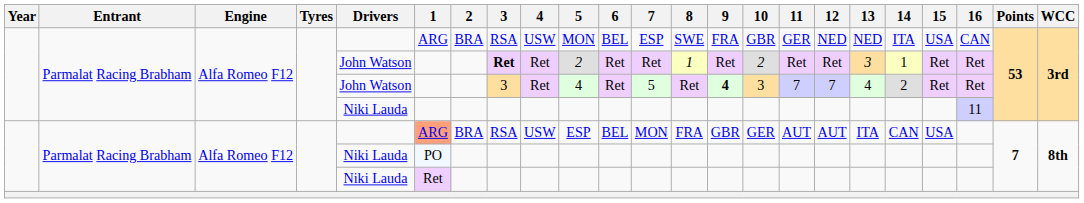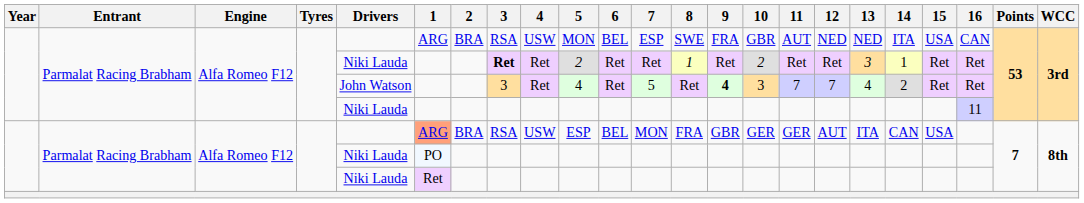(797, 39) GER -> (797, 39) AUT
(375, 62) John Watson -> (375, 62) Niki Lauda
(797, 132) AUT -> (797, 132) GER
